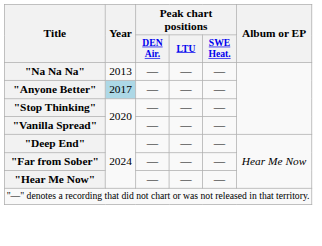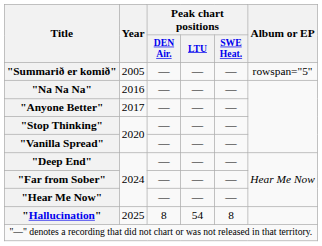+ row: (62, 71)
(121, 71) 2013 -> (133, 89) 2016
(121, 89) lightblue background -> (133, 107) no background
+ row: (62, 215)
